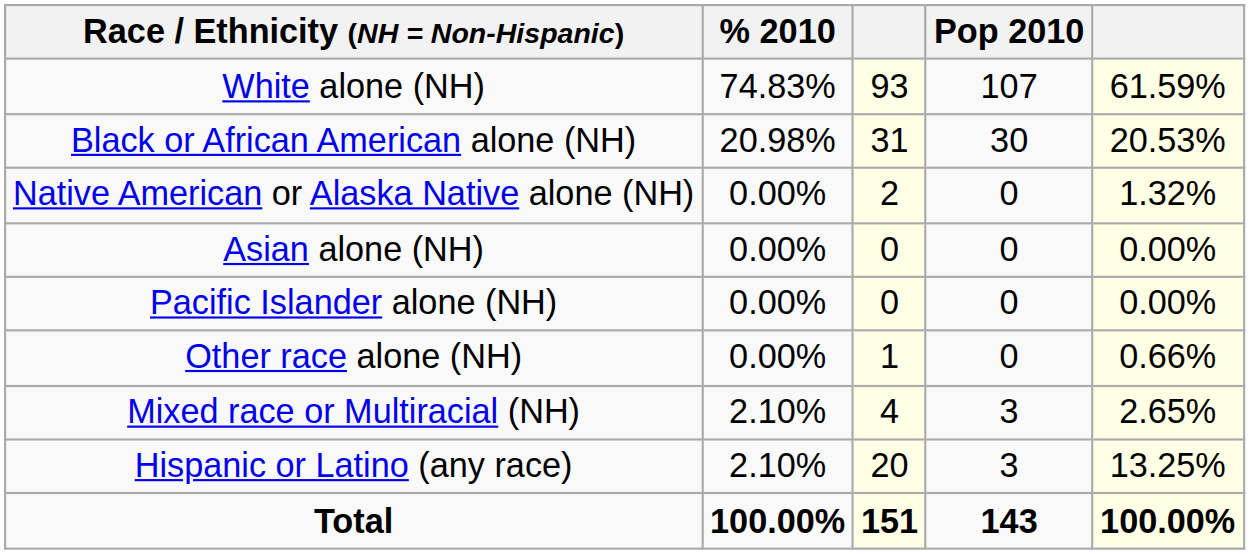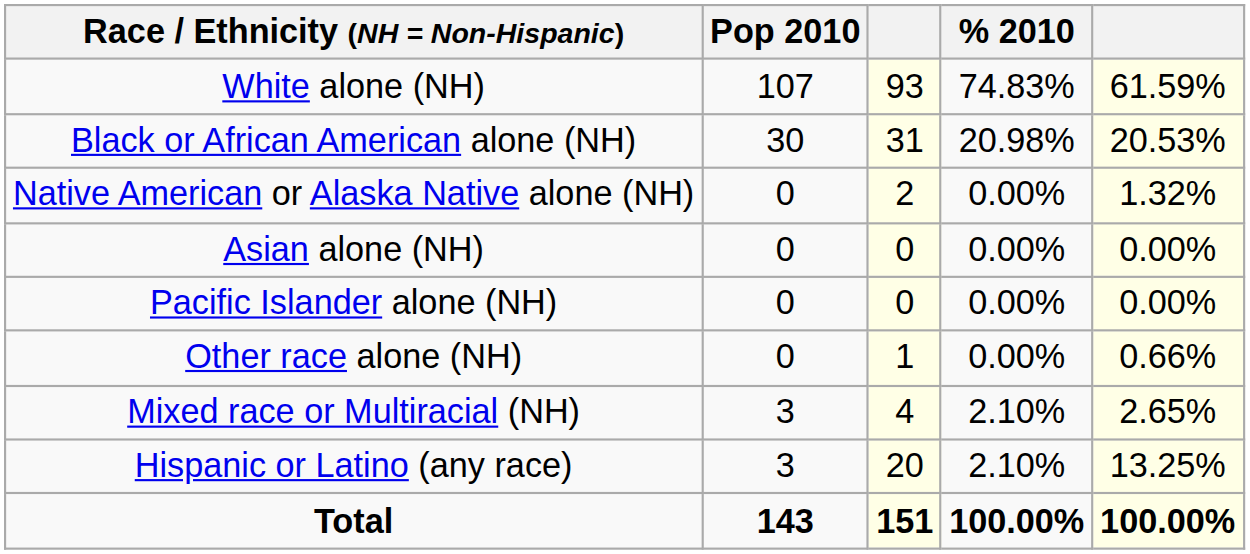columns swapped: (1009, 31) <-> (778, 31)
